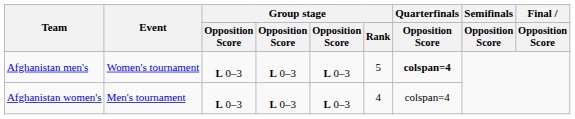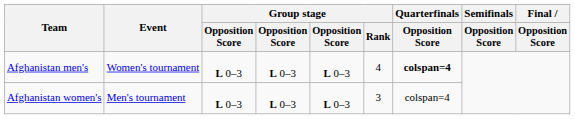(378, 67) 5 -> (378, 67) 4
(378, 98) 4 -> (378, 98) 3
